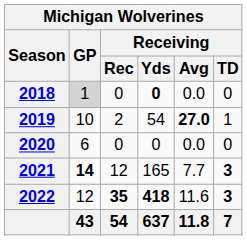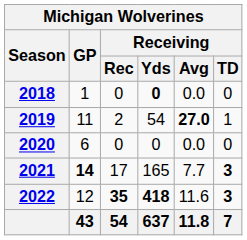(85, 94) lightgrey background -> (85, 94) no background
(85, 119) 10 -> (85, 119) 11
(119, 171) 12 -> (119, 171) 17
